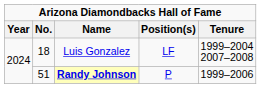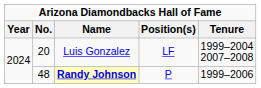(44, 52) 18 -> (44, 52) 20
(44, 74) 51 -> (44, 74) 48
